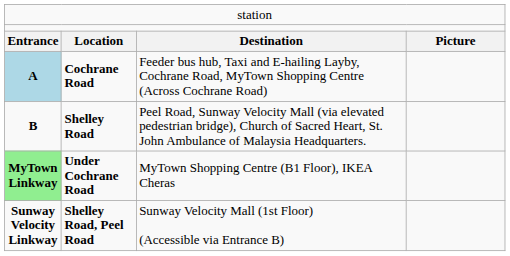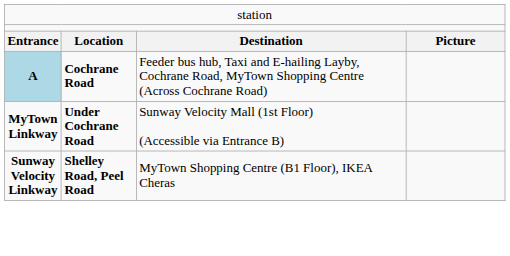- row: (84, 126)
(33, 175) lightgreen background -> (33, 126) no background
(256, 175) MyTown Shopping Centre (B1 Floor), IKEA Cheras -> (226, 126) Sunway Velocity Mall (1st Floor) (Accessible via Entrance B)
(226, 225) Sunway Velocity Mall (1st Floor) (Accessible via Entrance B) -> (256, 175) MyTown Shopping Centre (B1 Floor), IKEA Cheras
